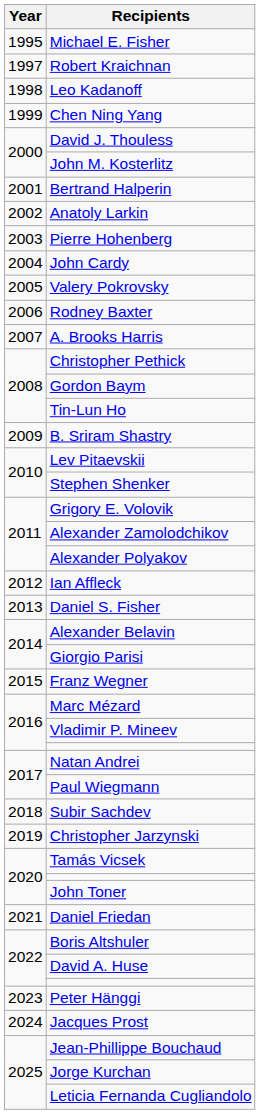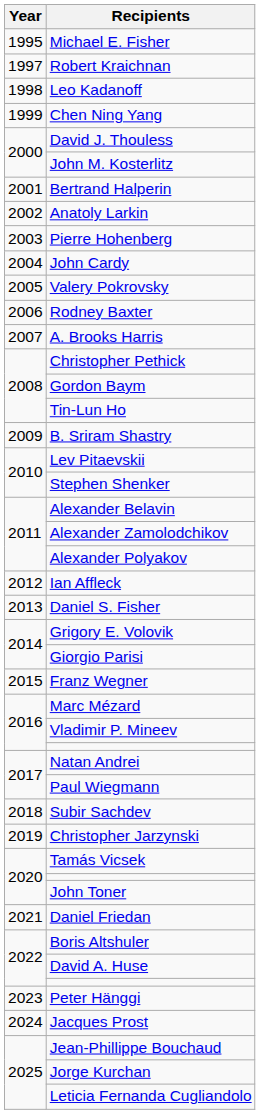(111, 509) Grigory E. Volovik -> (112, 509) Alexander Belavin
(112, 632) Alexander Belavin -> (111, 632) Grigory E. Volovik
